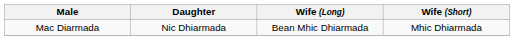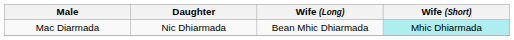(446, 27) no background -> (446, 27) paleturquoise background
